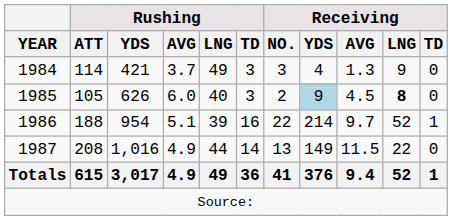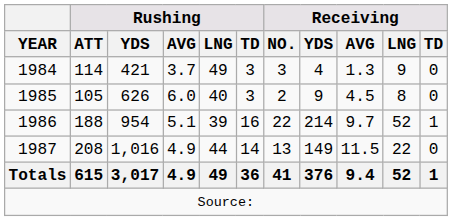(319, 97) lightblue background -> (319, 97) no background
(402, 97) bold -> (402, 97) normal
